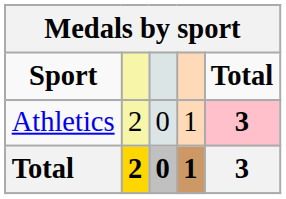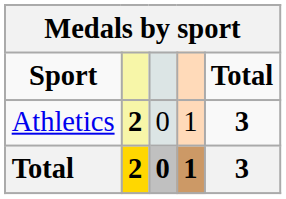(135, 122) normal -> (135, 122) bold
(242, 122) pink background -> (242, 122) no background
